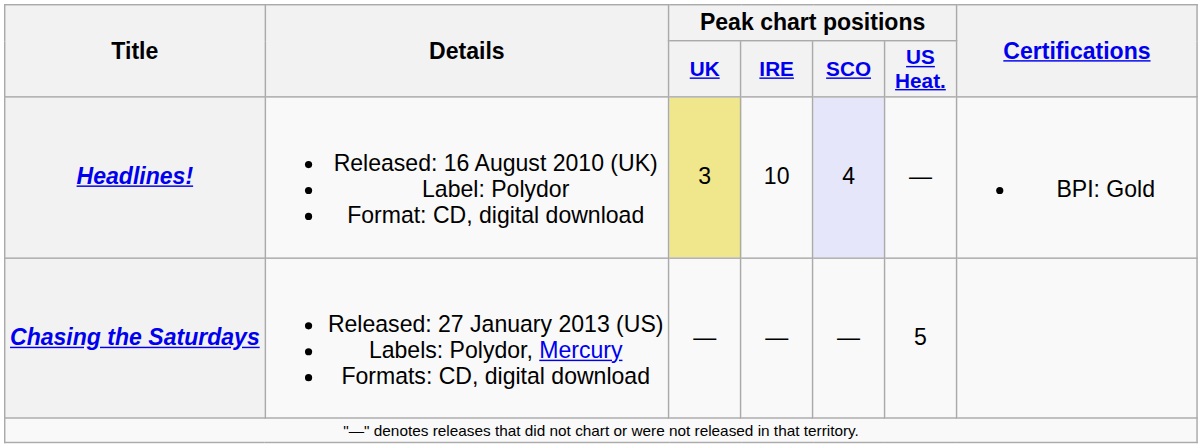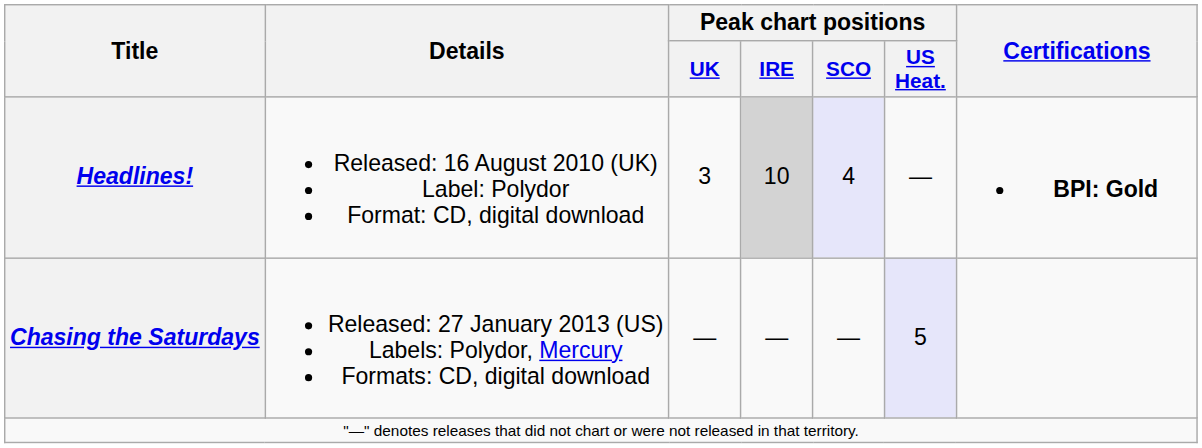(705, 177) khaki background -> (705, 177) no background
(777, 177) no background -> (777, 177) lightgrey background
(1077, 190) normal -> (1077, 190) bold
(920, 337) no background -> (920, 337) lavender background
